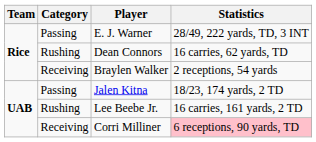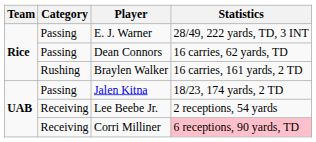(60, 52) Rushing -> (59, 52) Passing
(65, 71) Receiving -> (60, 71) Rushing
(226, 71) 2 receptions, 54 yards -> (238, 71) 16 carries, 161 yards, 2 TD
(60, 108) Rushing -> (65, 108) Receiving
(238, 108) 16 carries, 161 yards, 2 TD -> (226, 108) 2 receptions, 54 yards
